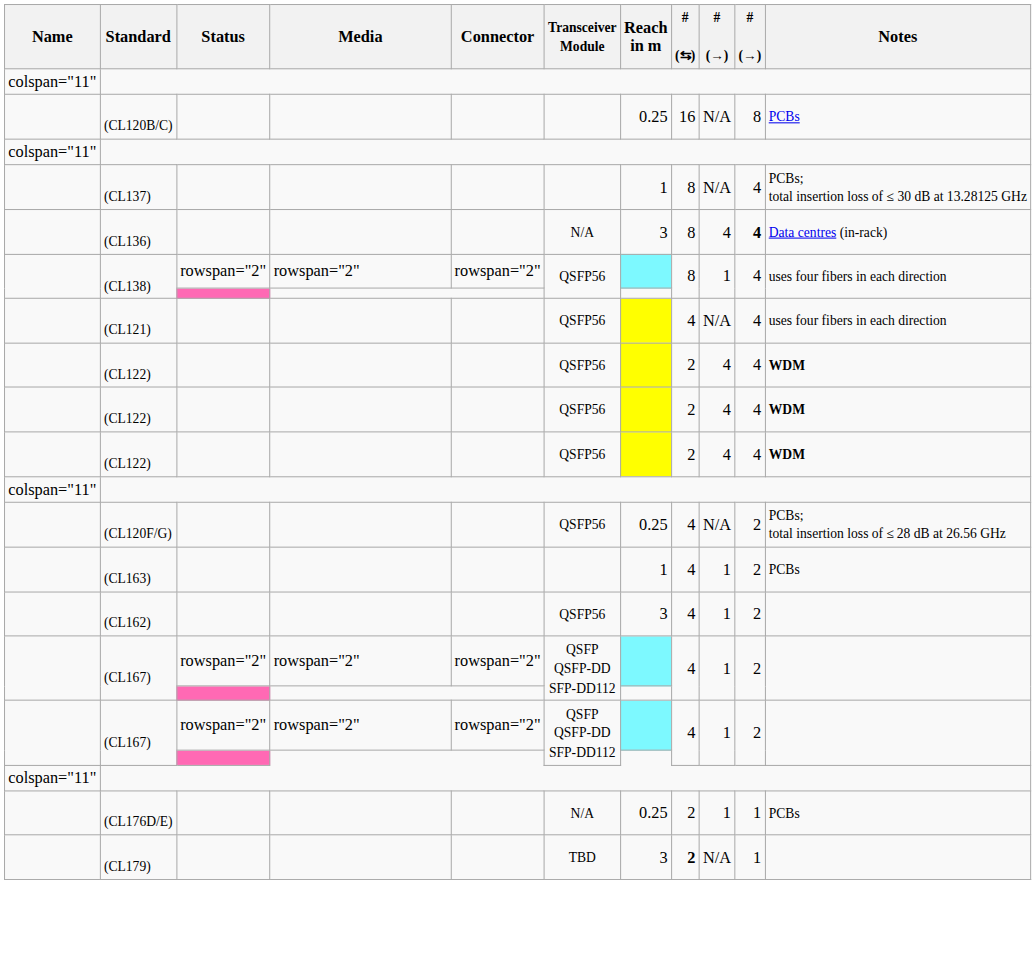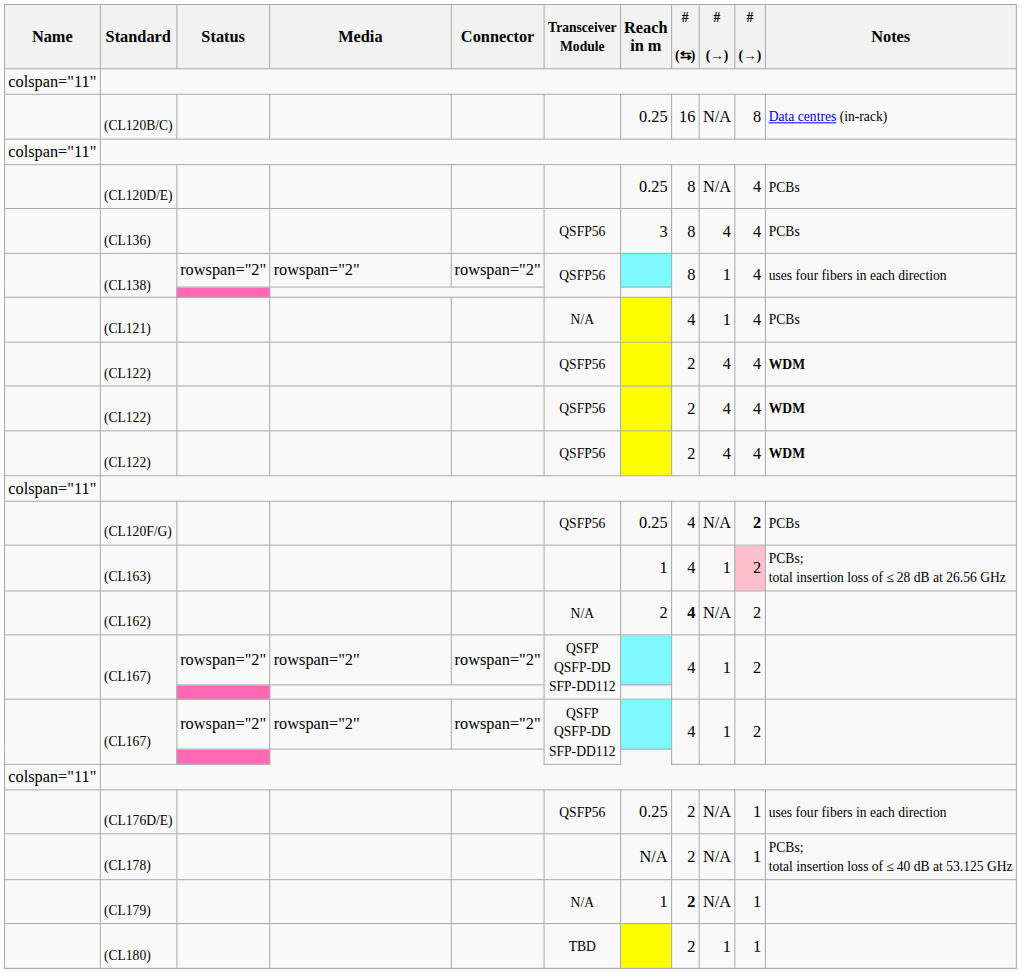(784, 117) PCBs -> (828, 117) Data centres (in-rack)
+ row: (138, 196)
- row: (127, 196)
(582, 232) N/A -> (582, 231) QSFP56
(757, 232) bold -> (757, 231) normal
(828, 232) Data centres (in-rack) -> (784, 231) PCBs
(582, 321) QSFP56 -> (582, 320) N/A
(717, 321) N/A -> (727, 320) 1
(858, 321) uses four fibers in each direction -> (784, 320) PCBs
(757, 524) normal -> (757, 523) bold
(887, 525) PCBs; total insertion loss of ≤ 28 dB at 26.56 GHz -> (784, 523) PCBs
(757, 569) no background -> (757, 568) pink background
(784, 570) PCBs -> (887, 568) PCBs; total insertion loss of ≤ 28 dB at 26.56 GHz
(582, 614) QSFP56 -> (582, 613) N/A
(663, 614) 3 -> (663, 613) 2
(691, 614) normal -> (691, 613) bold
(727, 614) 1 -> (717, 613) N/A
(582, 813) N/A -> (582, 812) QSFP56
(727, 812) 1 -> (717, 811) N/A
(784, 813) PCBs -> (858, 812) uses four fibers in each direction
+ row: (127, 866)
(582, 857) TBD -> (582, 902) N/A
(663, 857) 3 -> (663, 901) 1
+ row: (127, 955)
